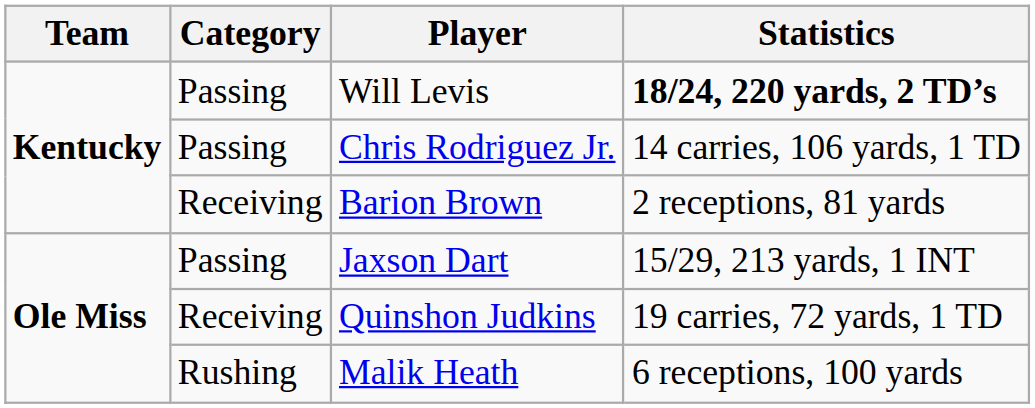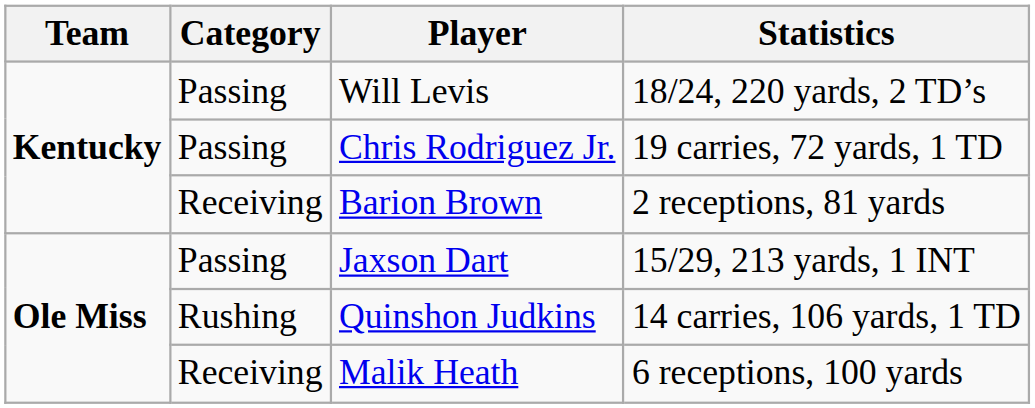(814, 90) bold -> (809, 90) normal
(826, 146) 14 carries, 106 yards, 1 TD -> (817, 146) 19 carries, 72 yards, 1 TD
(250, 316) Receiving -> (237, 316) Rushing
(817, 316) 19 carries, 72 yards, 1 TD -> (826, 316) 14 carries, 106 yards, 1 TD
(237, 372) Rushing -> (250, 372) Receiving
